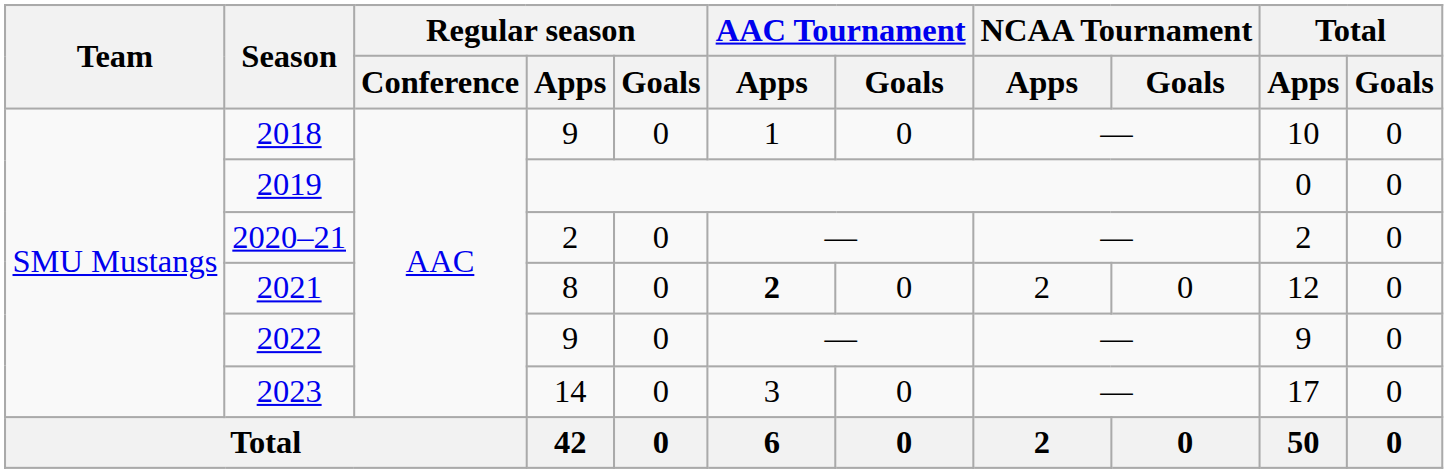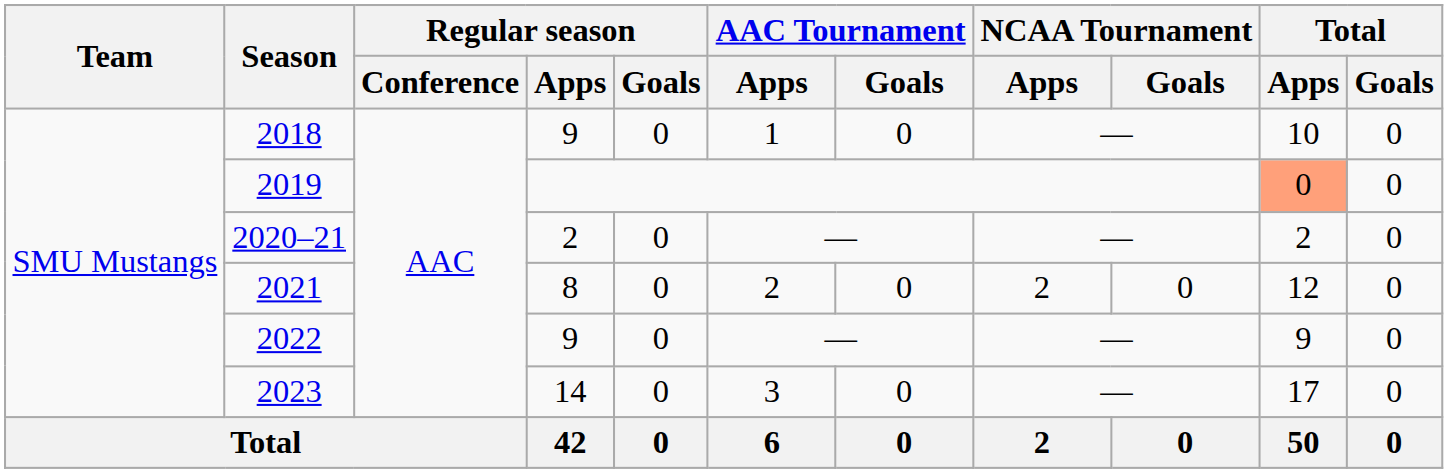(1303, 184) no background -> (1303, 184) lightsalmon background
(772, 287) bold -> (772, 287) normal
